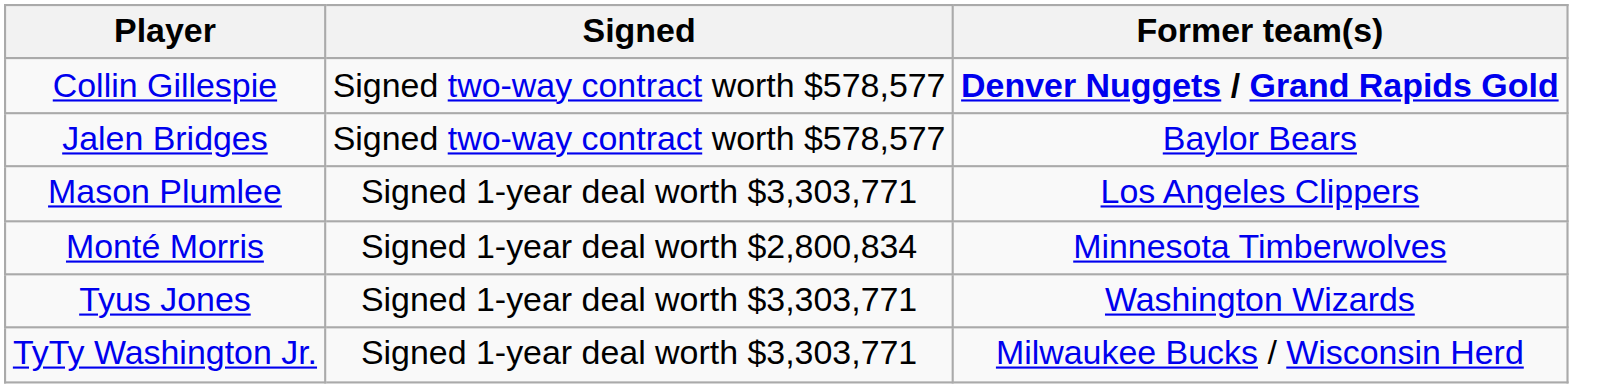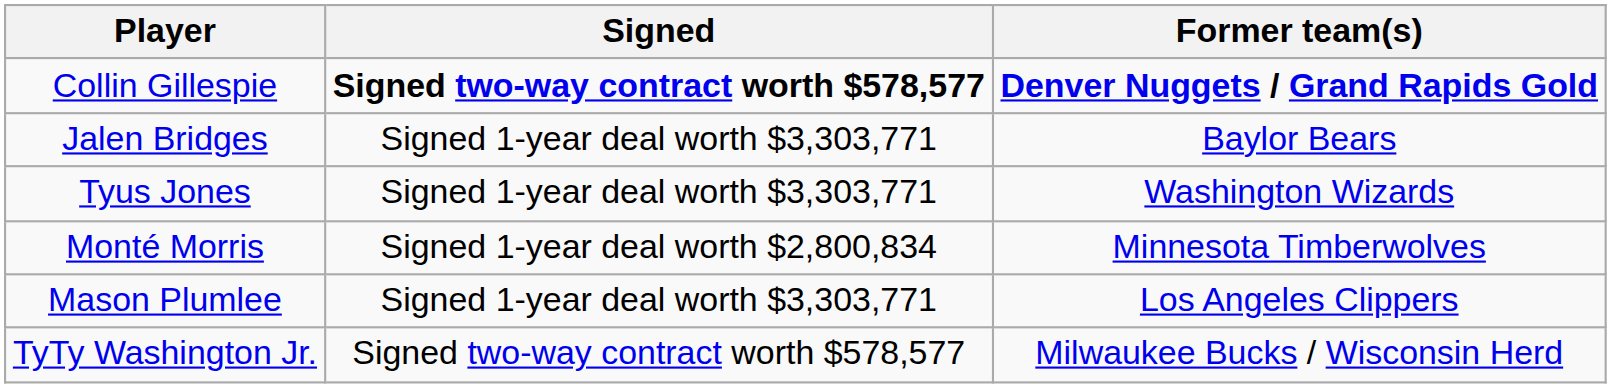(639, 85) normal -> (659, 85) bold
(639, 138) Signed two-way contract worth $578,577 -> (659, 138) Signed 1-year deal worth $3,303,771
rows swapped: (165, 192) <-> (165, 300)
(639, 354) Signed 1-year deal worth $3,303,771 -> (659, 354) Signed two-way contract worth $578,577
